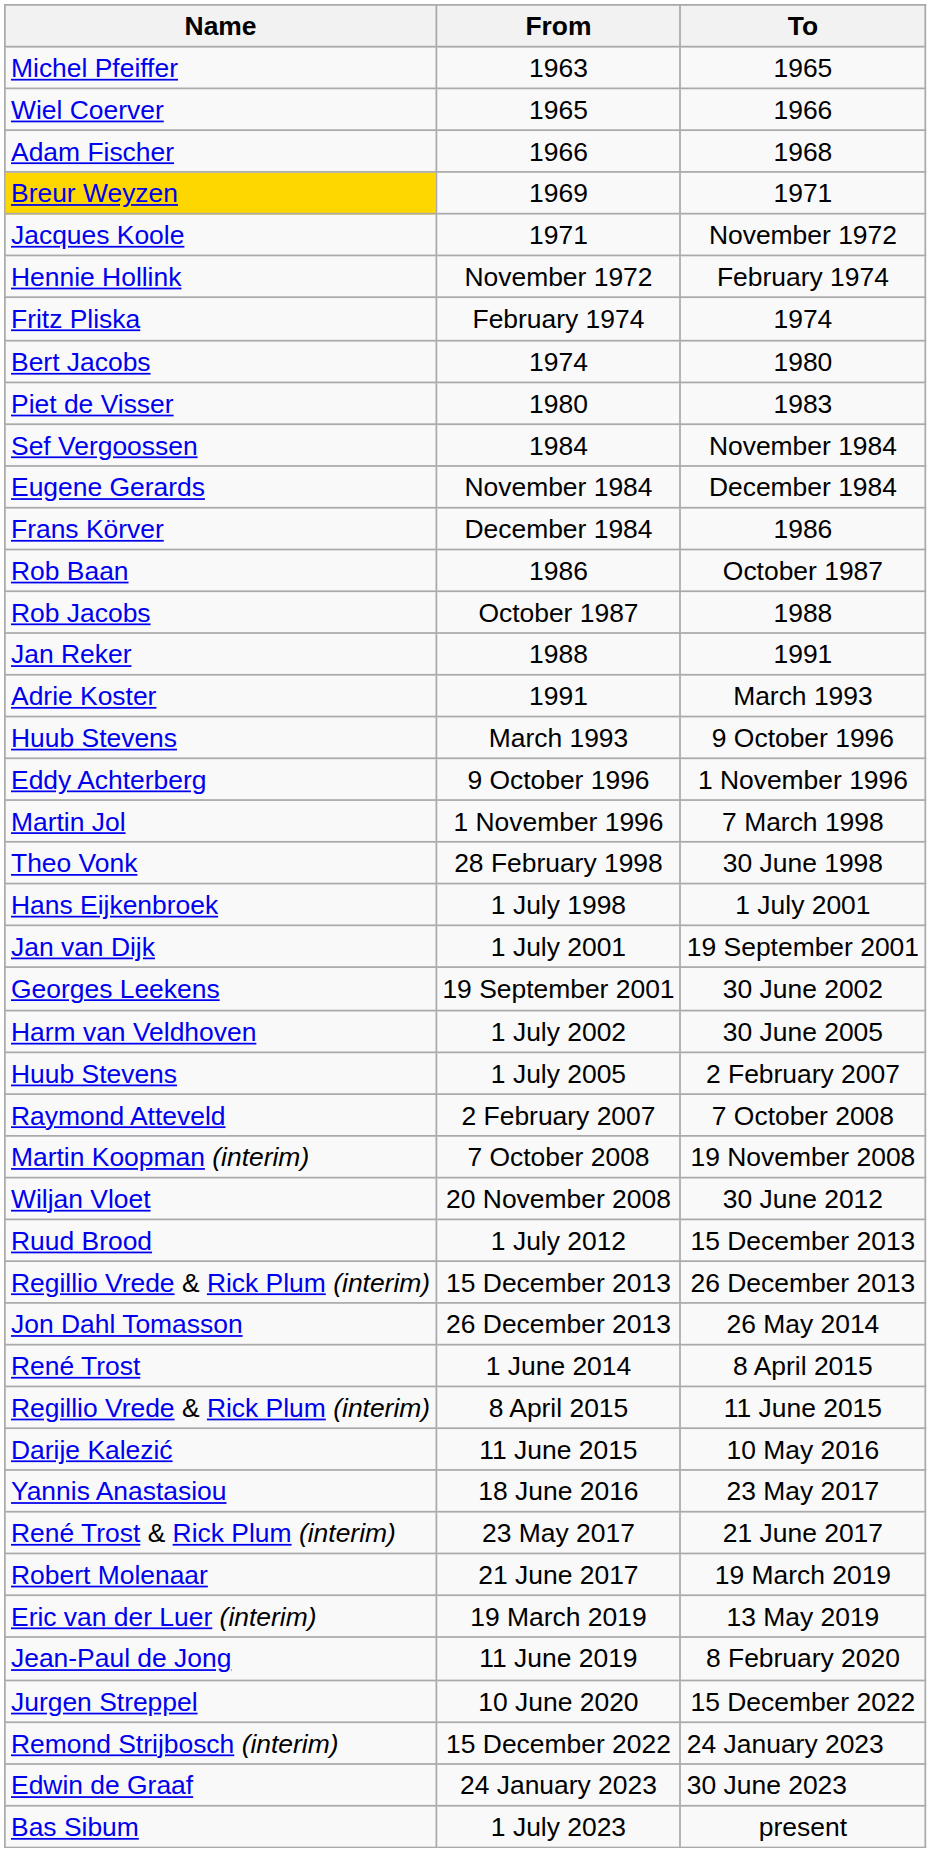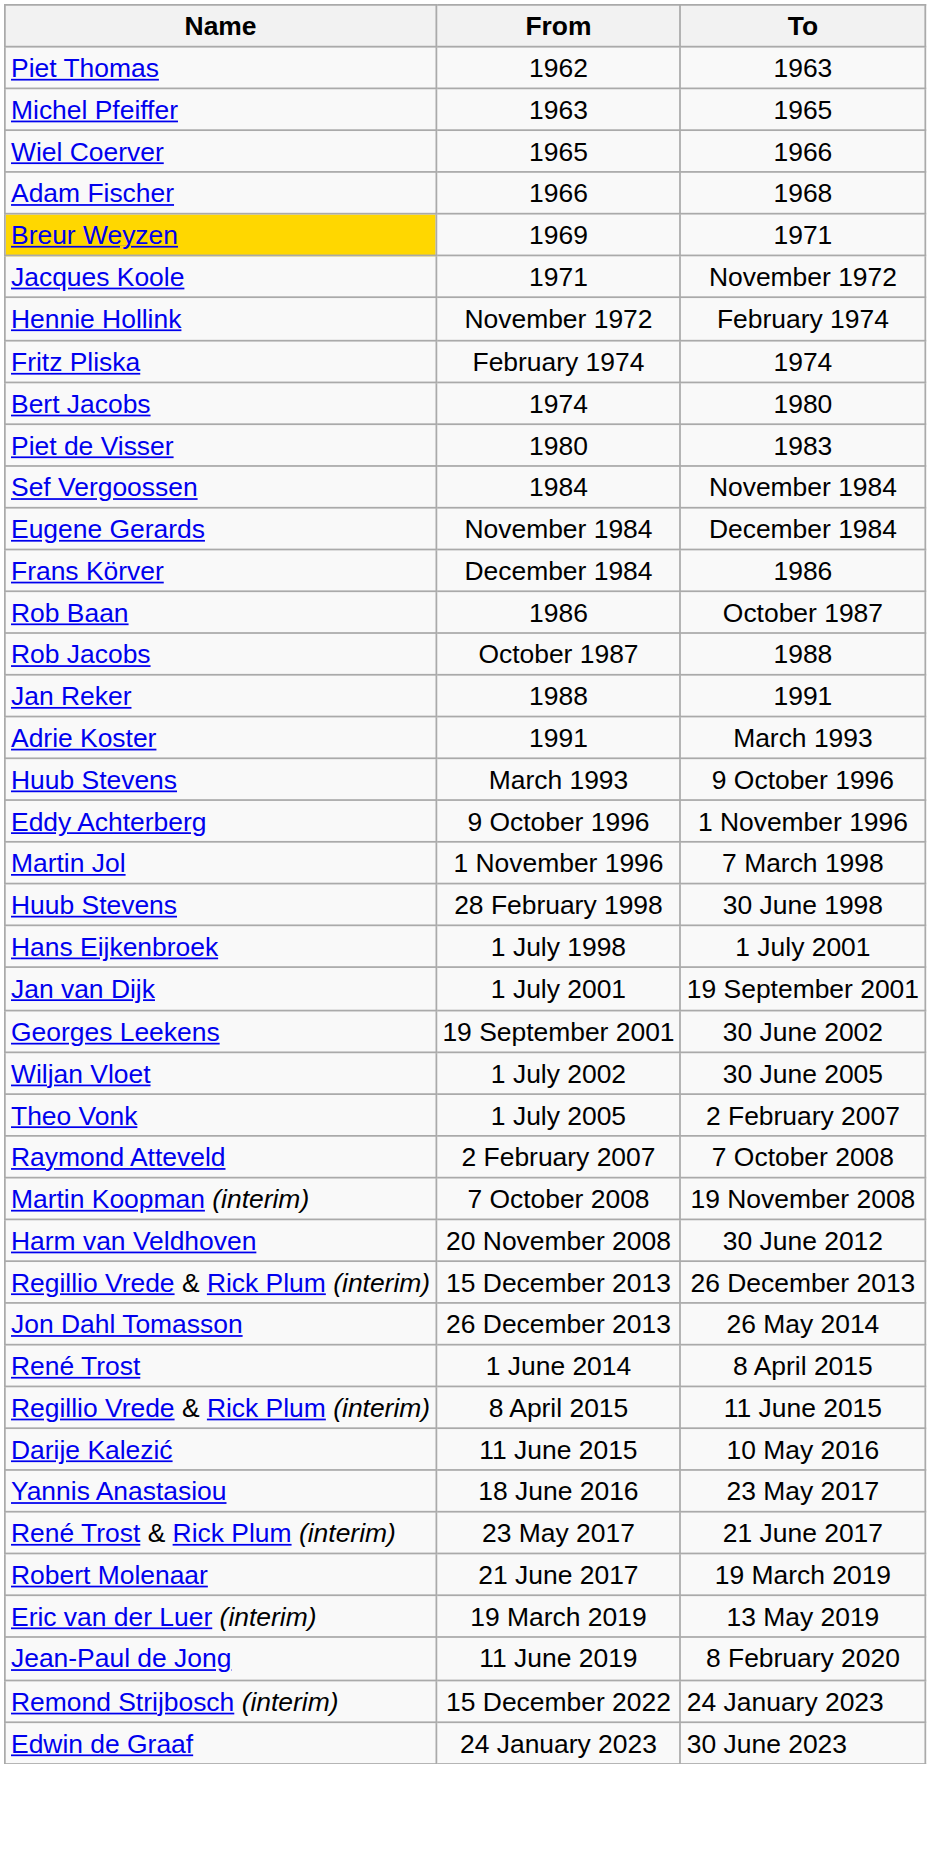+ row: (558, 68)
(74, 863) Theo Vonk -> (94, 905) Huub Stevens
(134, 1031) Harm van Veldhoven -> (81, 1073) Wiljan Vloet
(94, 1073) Huub Stevens -> (74, 1115) Theo Vonk
(81, 1198) Wiljan Vloet -> (134, 1240) Harm van Veldhoven
- row: (558, 1240)
- row: (558, 1701)
- row: (558, 1826)
